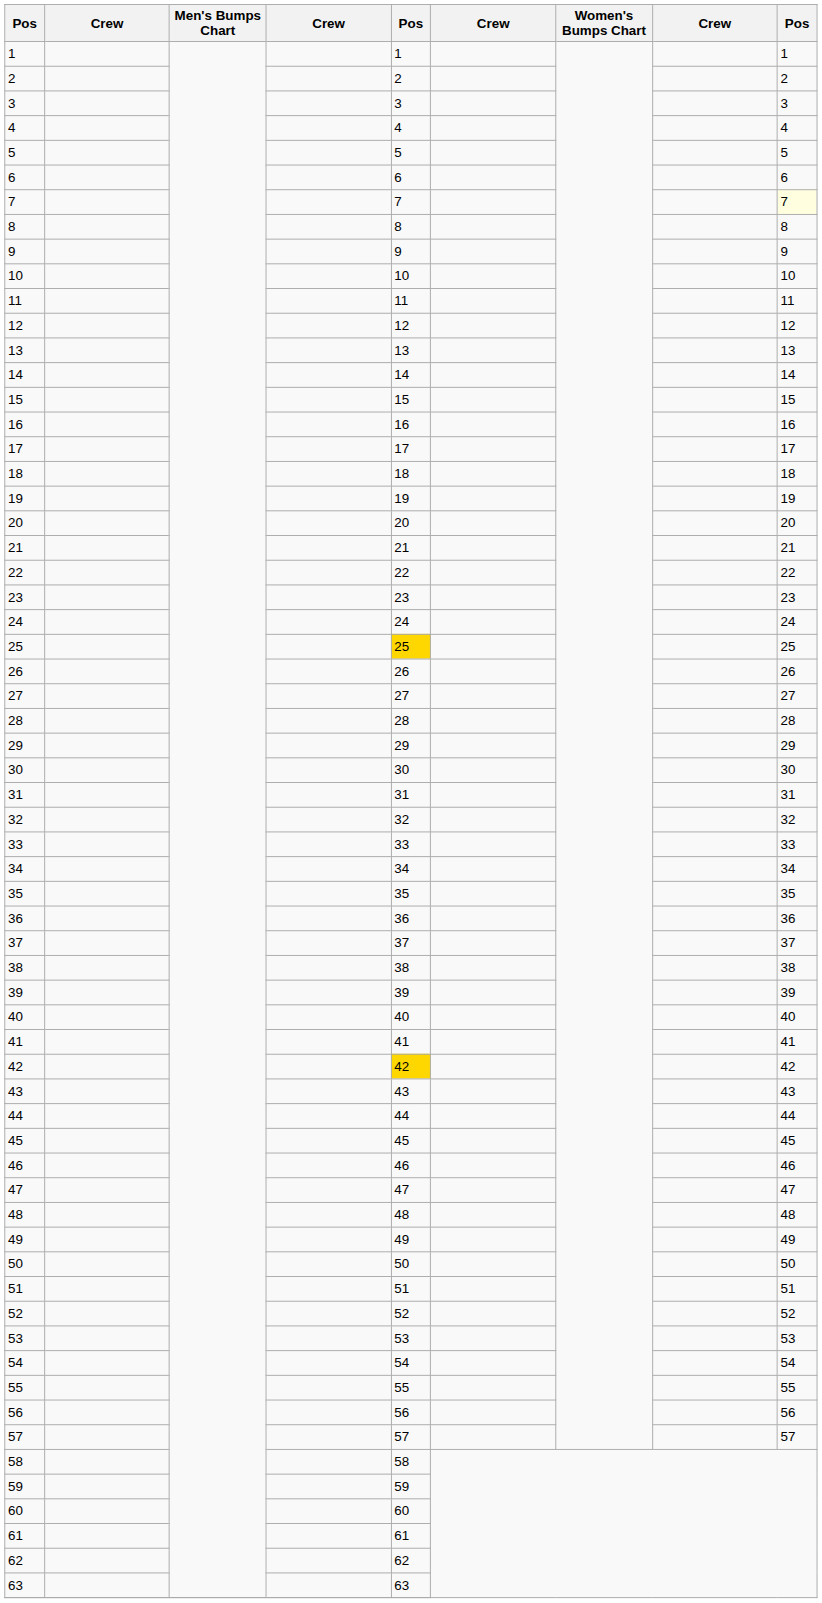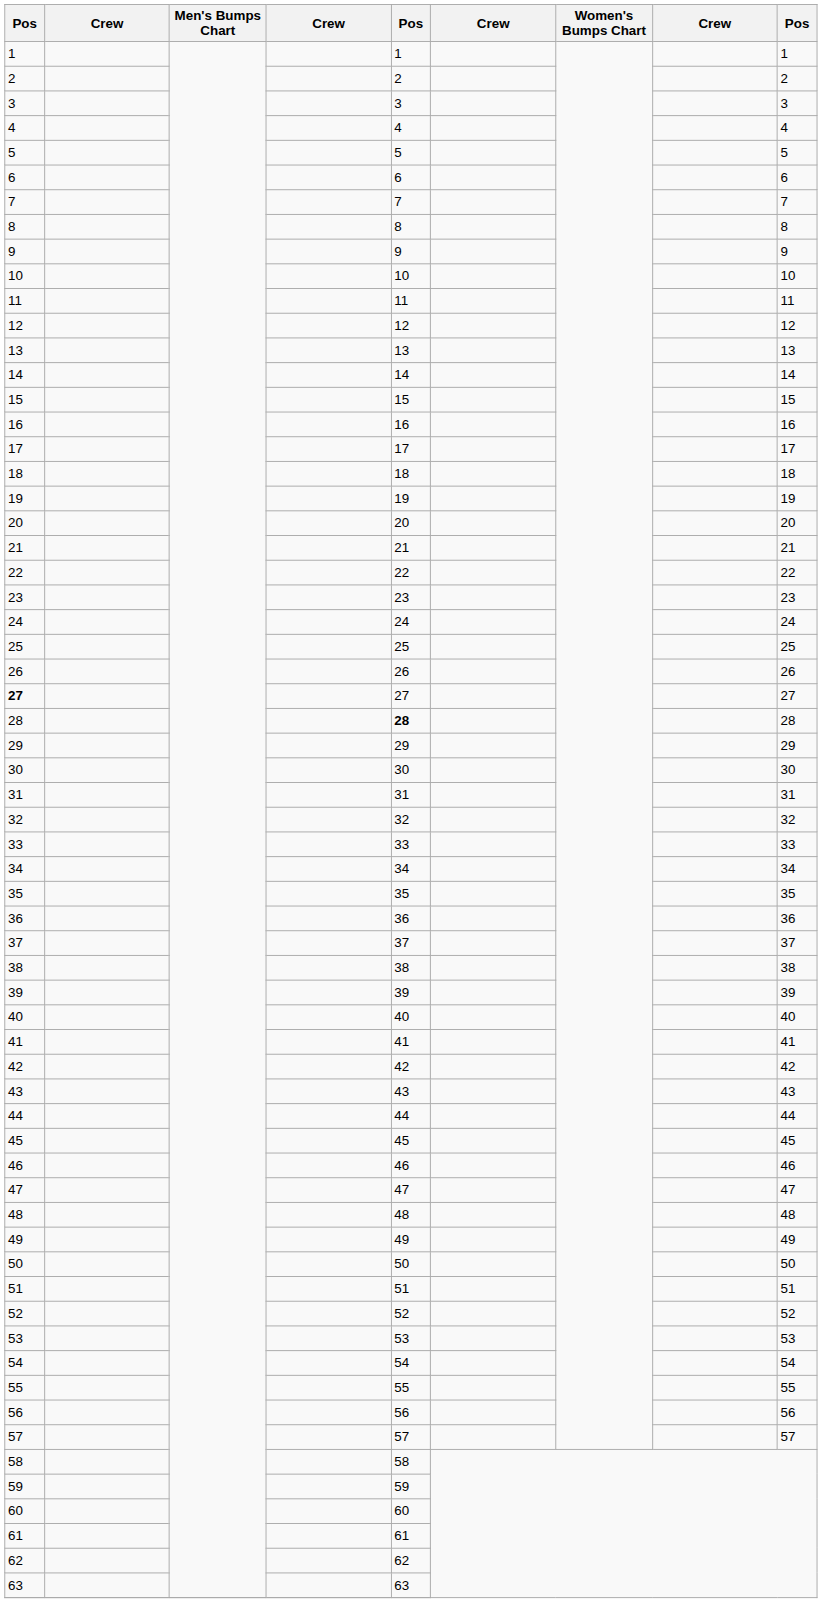(784, 202) lightyellow background -> (784, 202) no background
(402, 646) gold background -> (402, 646) no background
(16, 696) normal -> (16, 696) bold
(402, 720) normal -> (402, 720) bold
(402, 1066) gold background -> (402, 1066) no background
